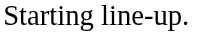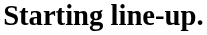(96, 15) normal -> (103, 15) bold
